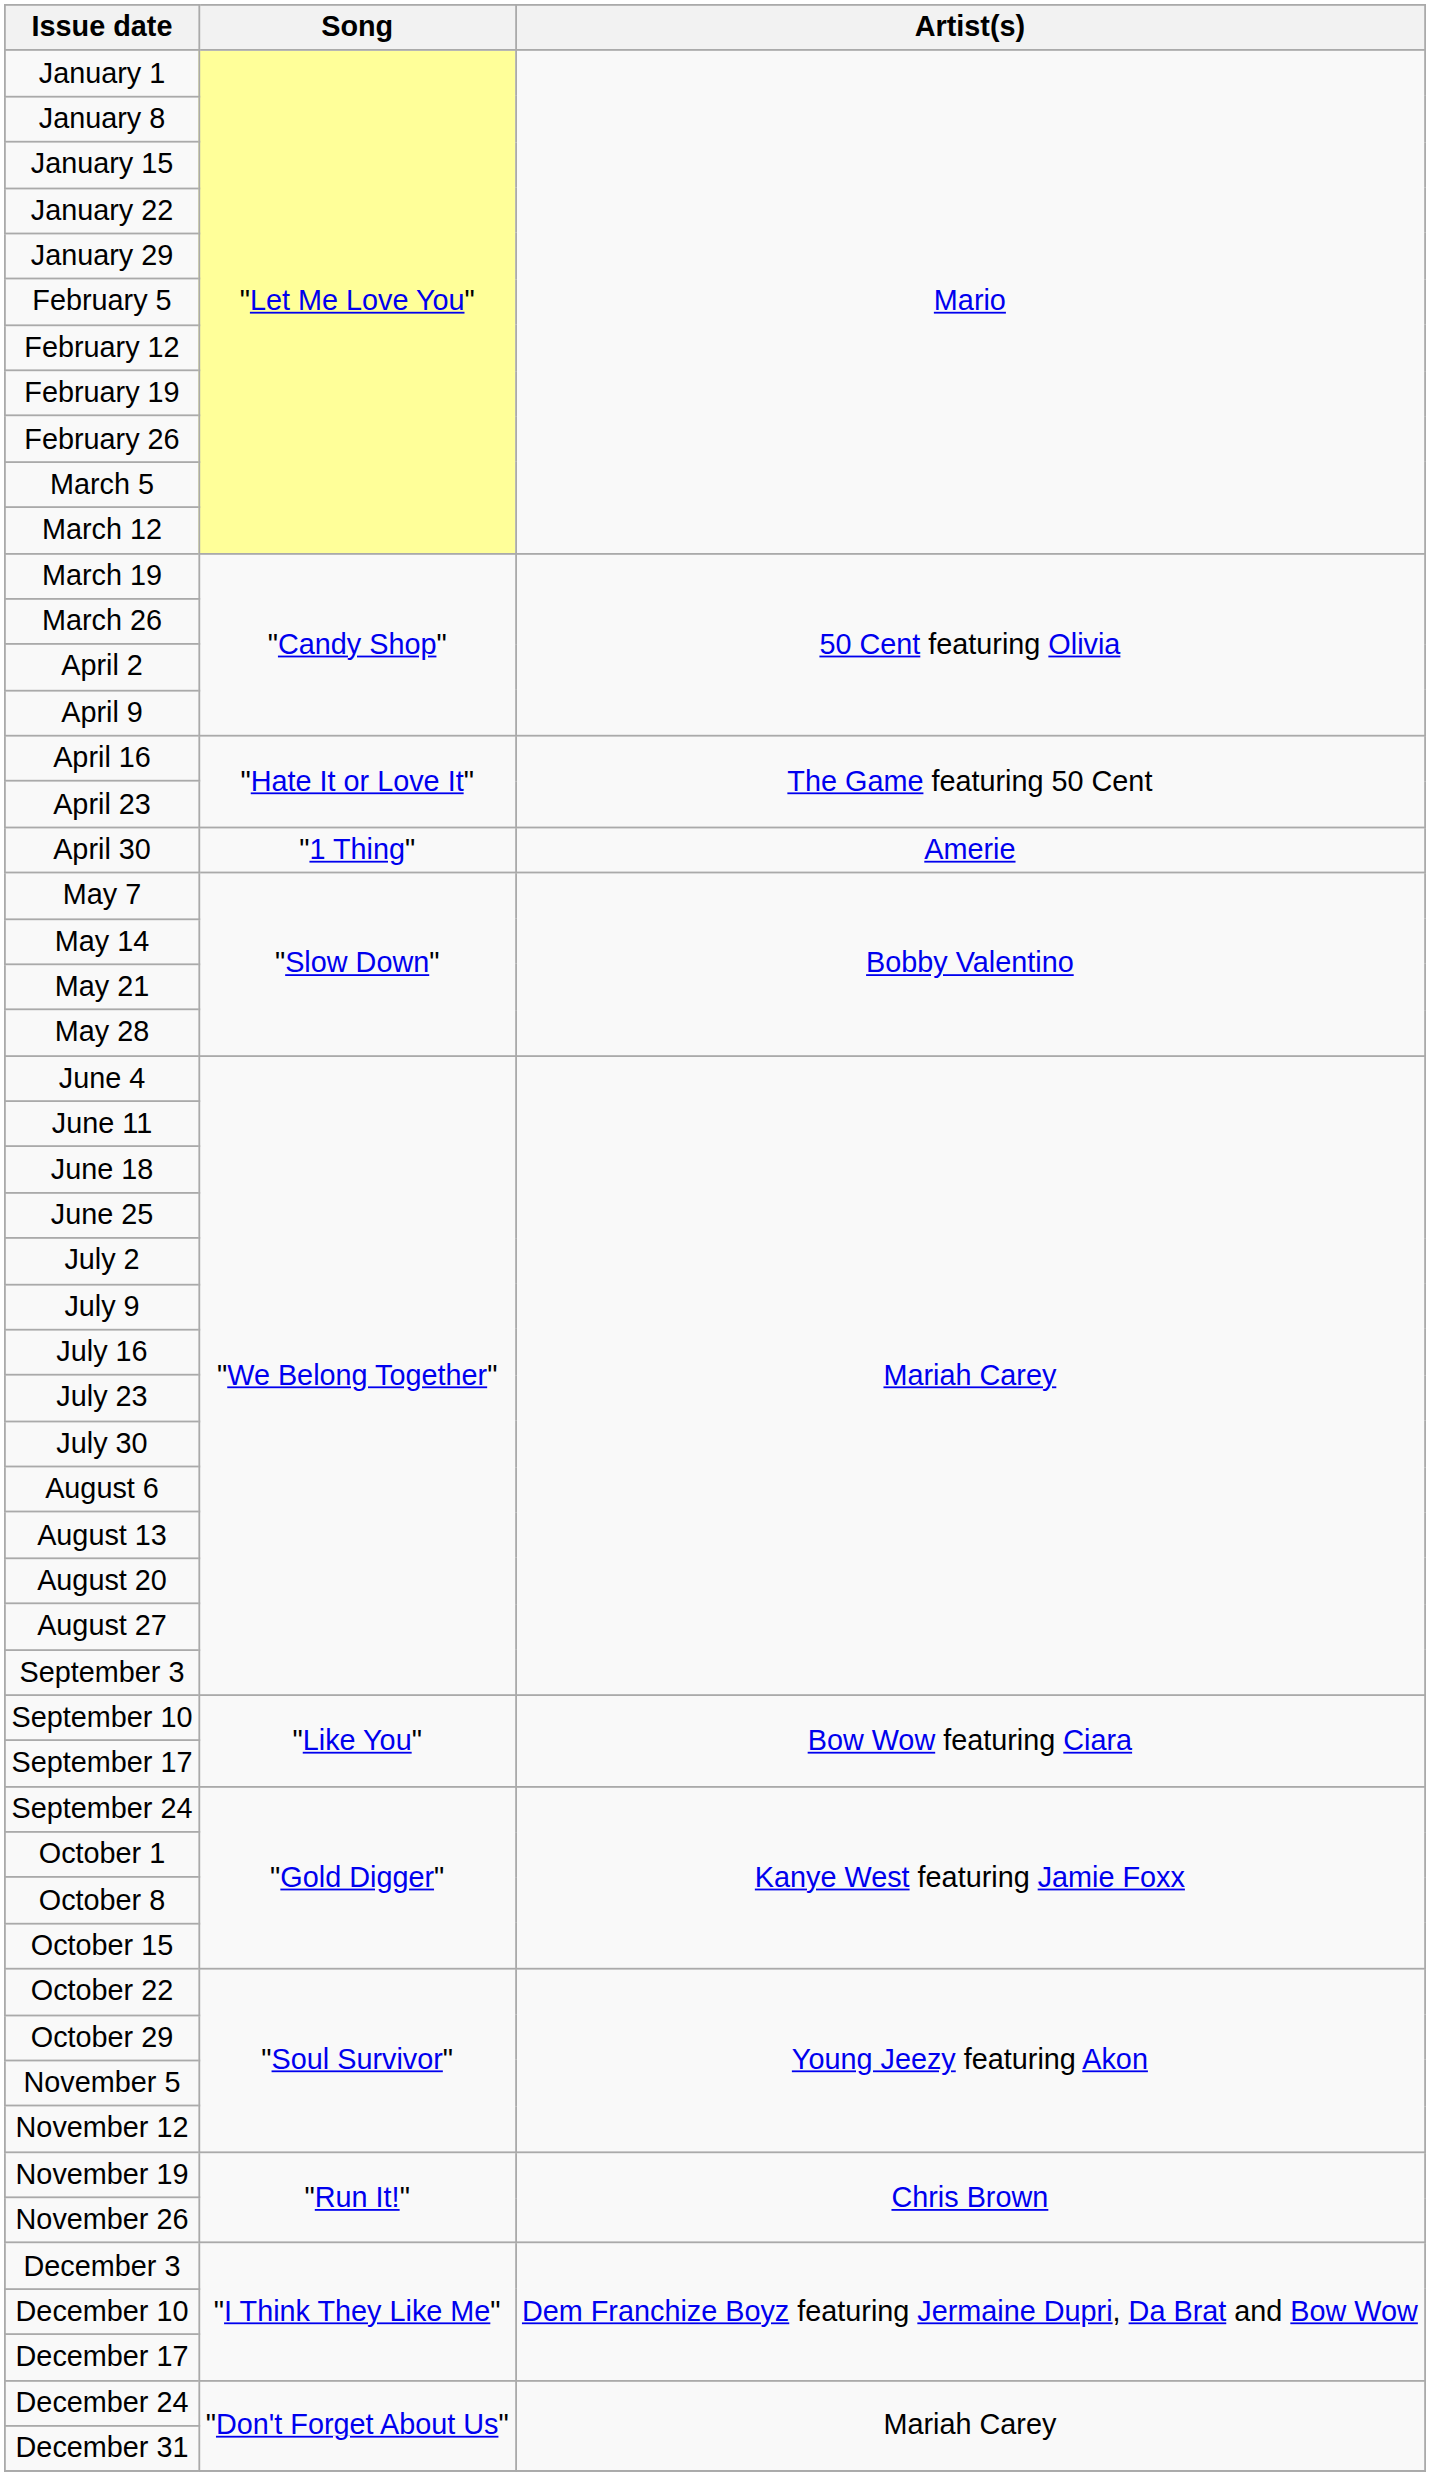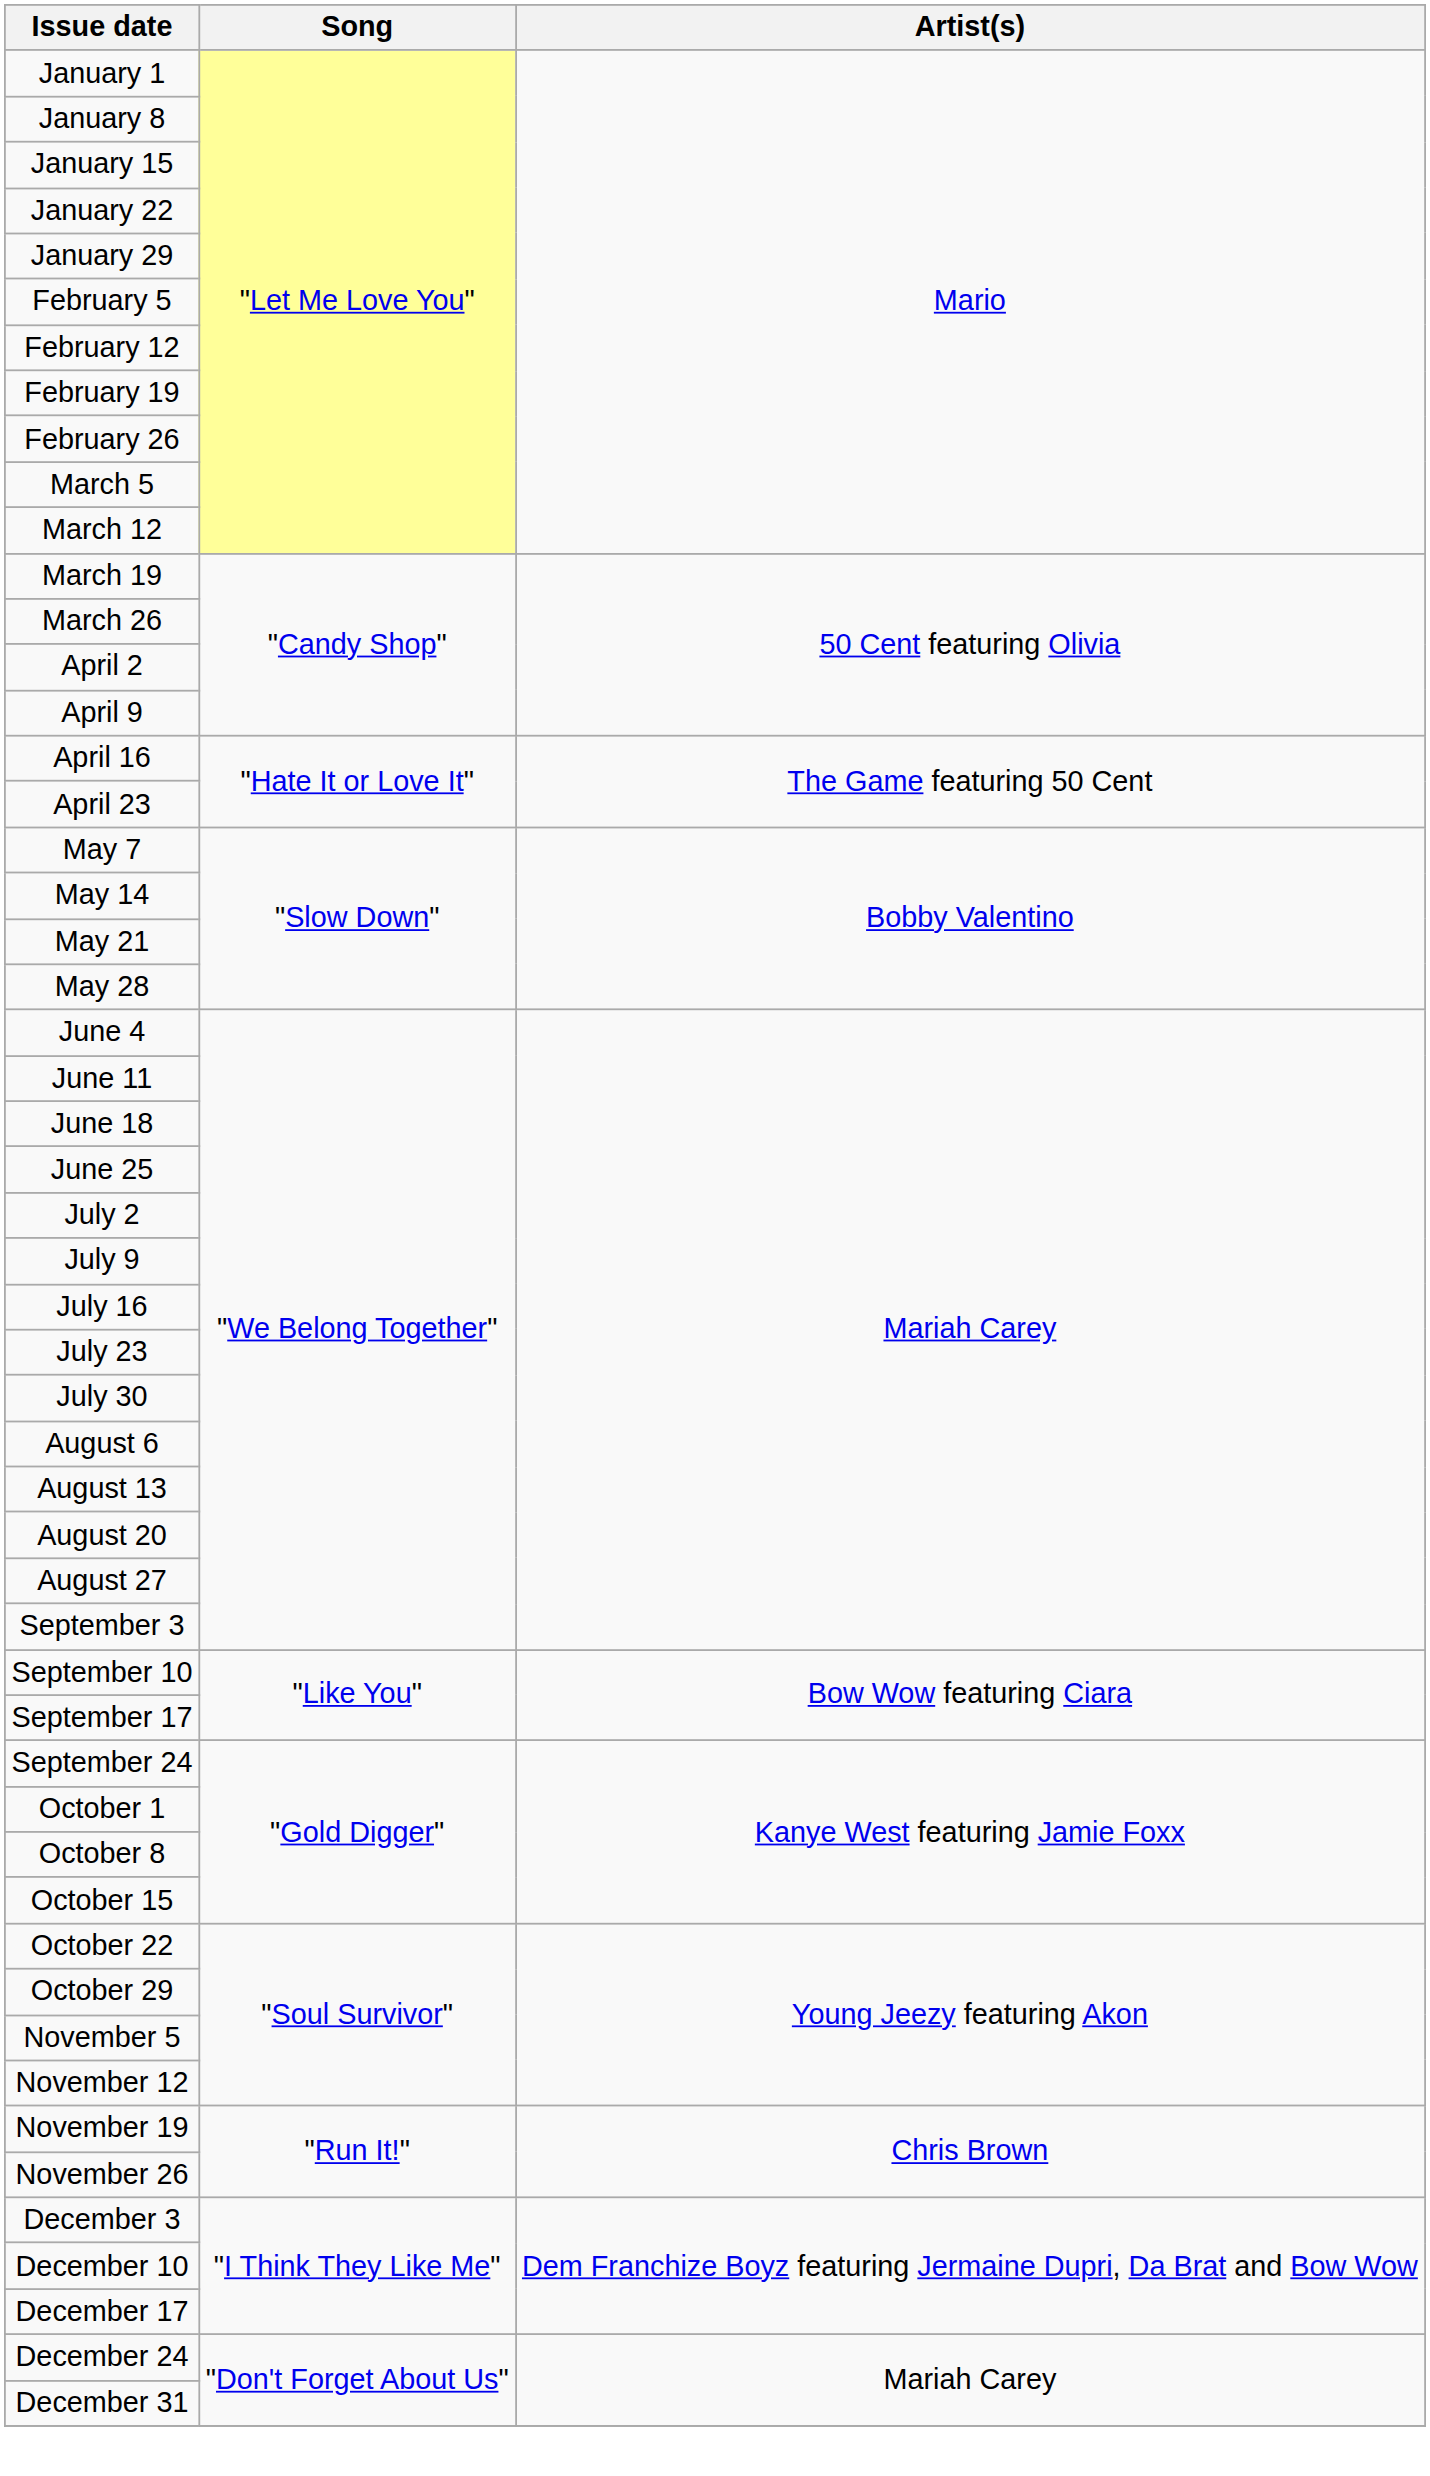- row: (102, 849)
